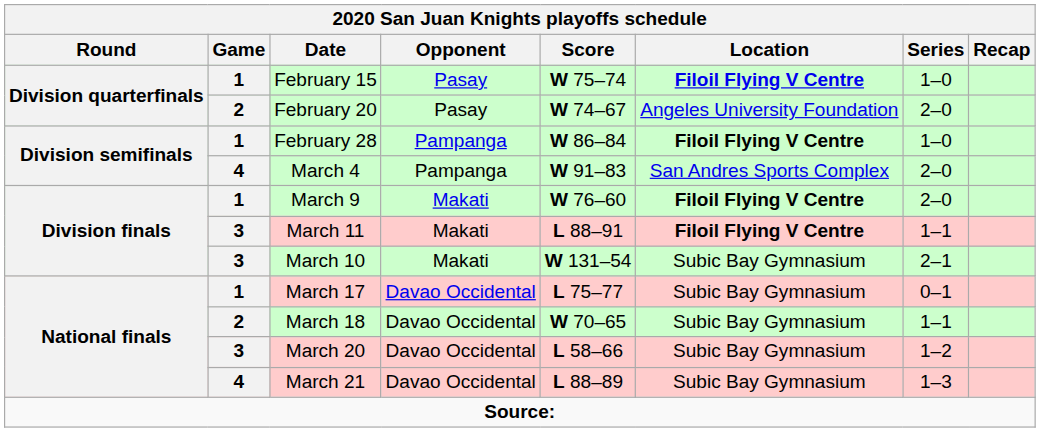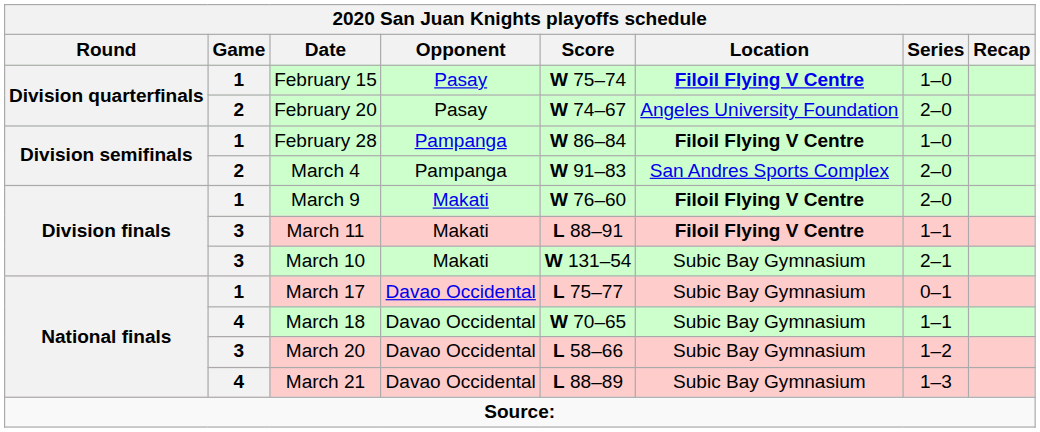(239, 170) 4 -> (239, 170) 2
(239, 321) 2 -> (239, 321) 4
